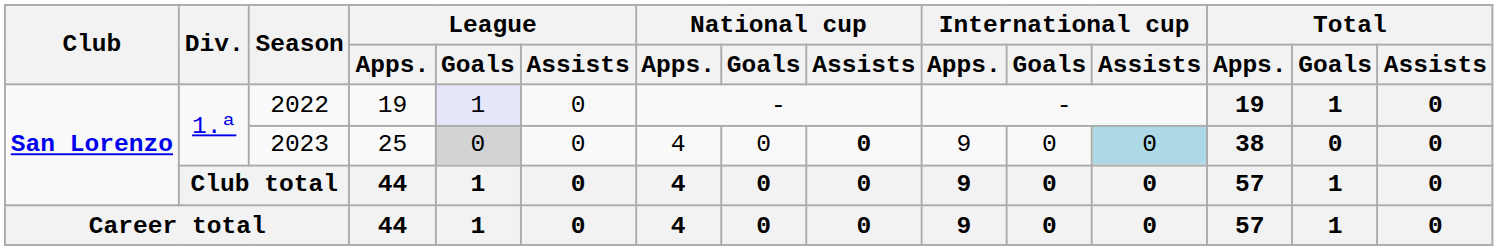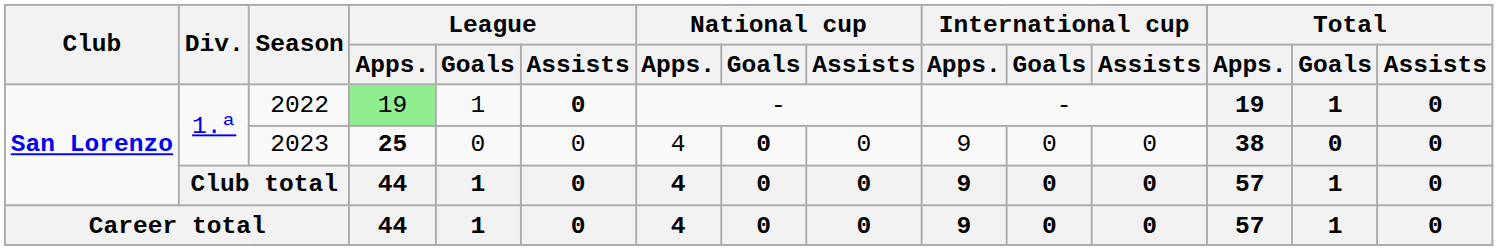(392, 105) no background -> (392, 105) lightgreen background
(478, 105) lavender background -> (478, 105) no background
(578, 105) normal -> (578, 105) bold
(392, 145) normal -> (392, 145) bold
(478, 145) lightgrey background -> (478, 145) no background
(764, 145) normal -> (764, 145) bold
(864, 145) bold -> (864, 145) normal
(1150, 145) lightblue background -> (1150, 145) no background
